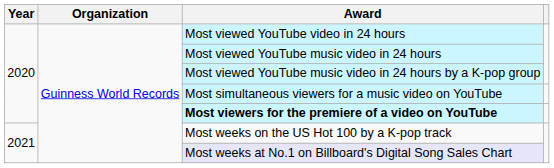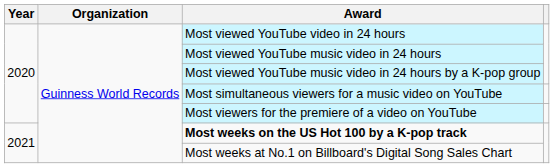(341, 113) bold -> (331, 113) normal
(318, 133) normal -> (326, 133) bold
(349, 152) lavender background -> (349, 152) no background
